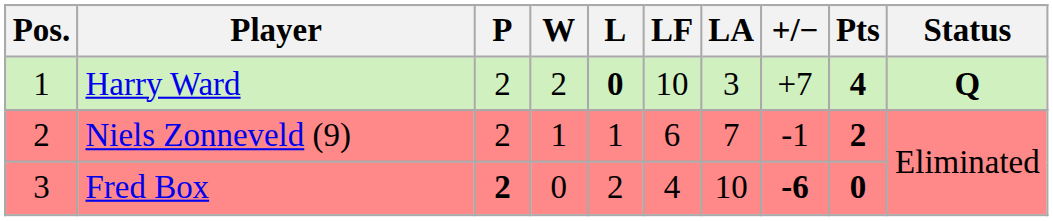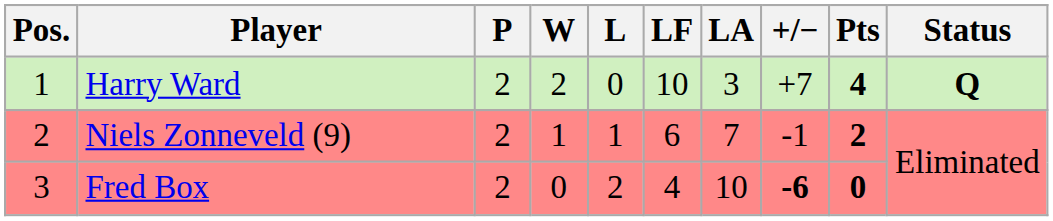(615, 82) bold -> (615, 82) normal
(502, 187) bold -> (502, 187) normal
